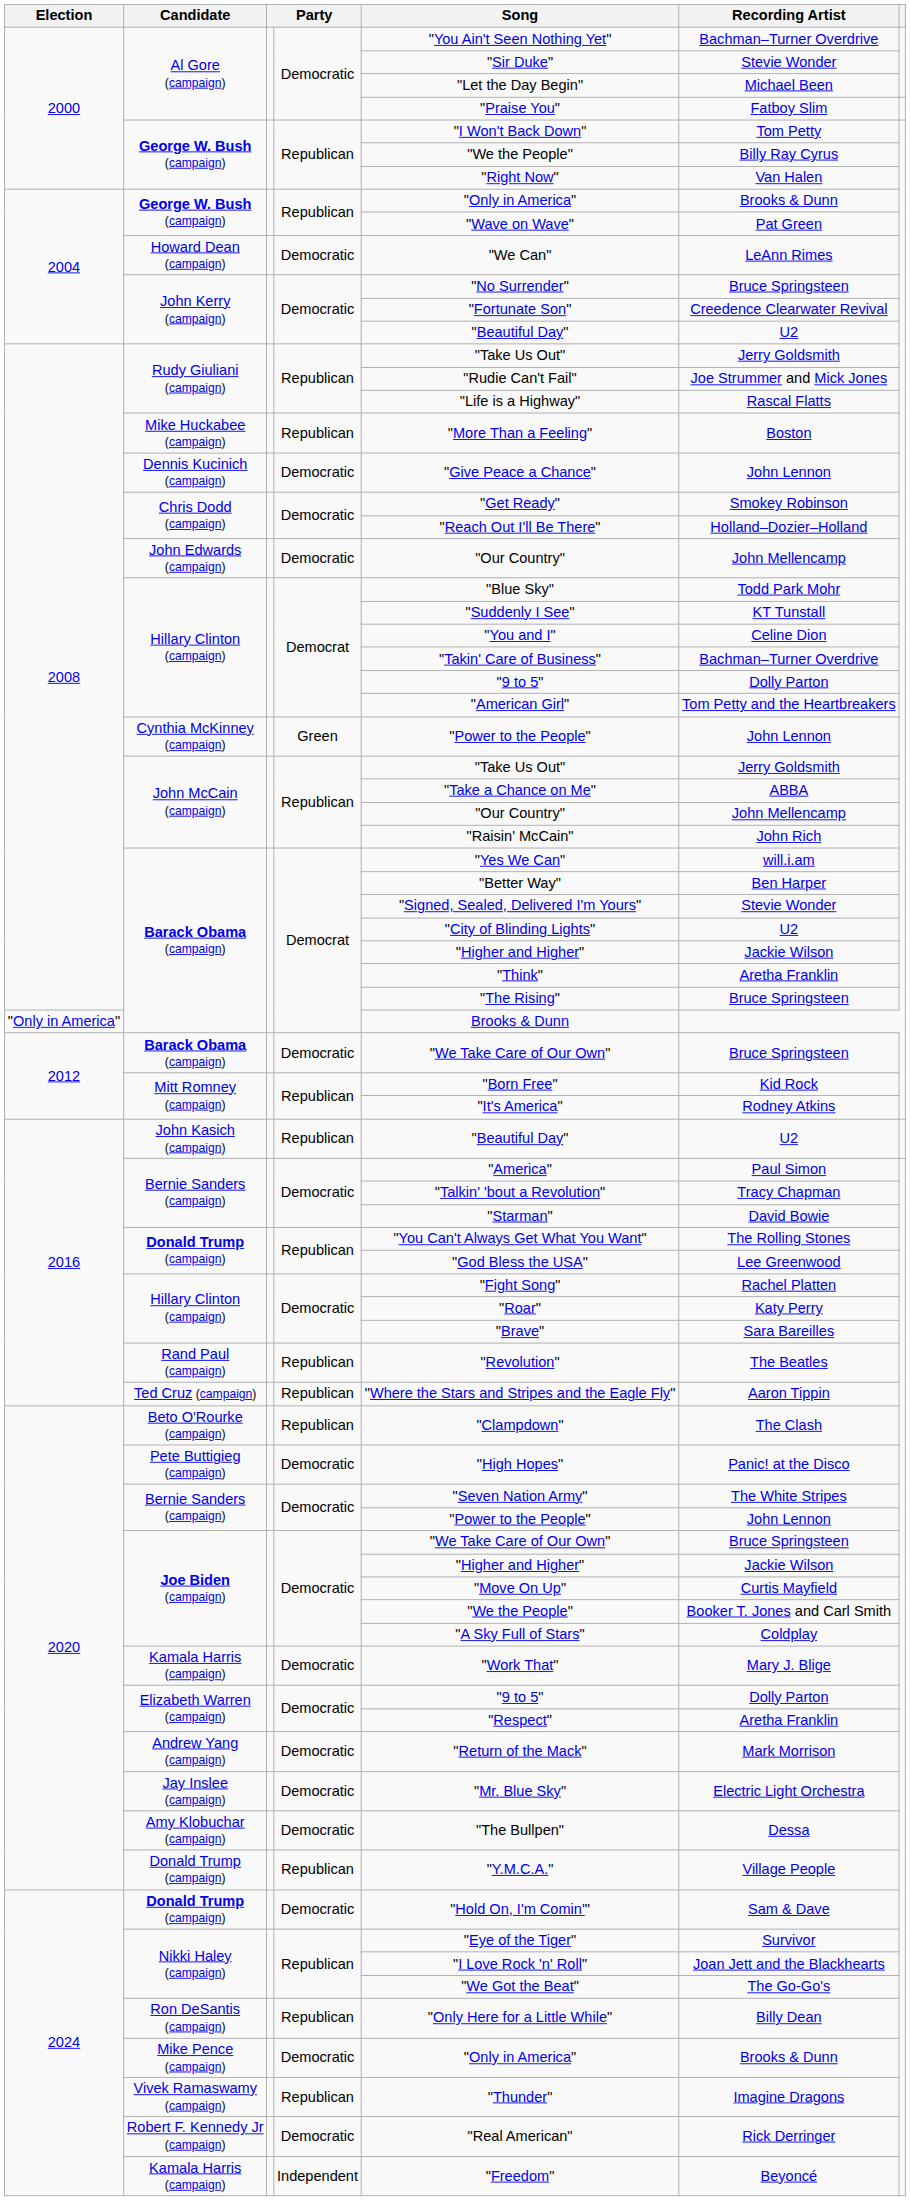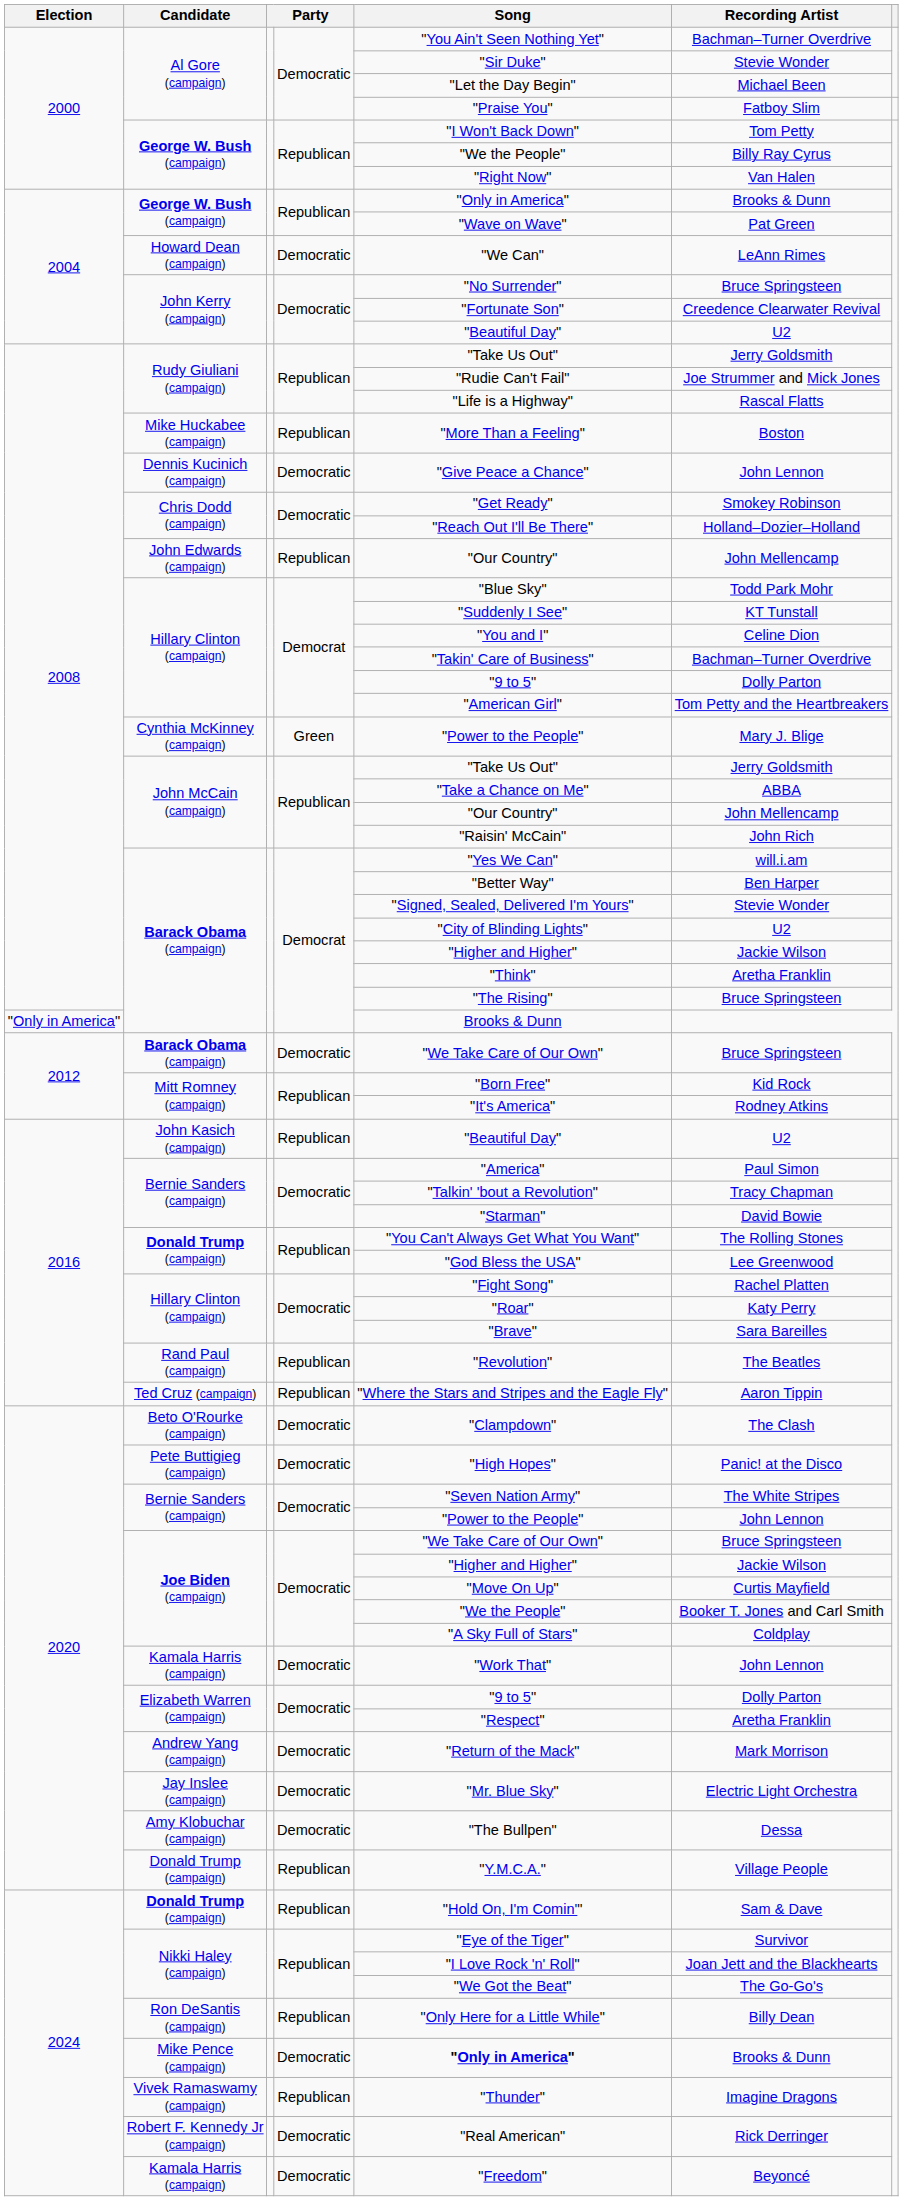(318, 558) Democratic -> (314, 558) Republican
(789, 736) John Lennon -> (782, 736) Mary J. Blige
(318, 1425) Republican -> (314, 1425) Democratic
(789, 1665) Mary J. Blige -> (782, 1665) John Lennon
(318, 1909) Democratic -> (314, 1909) Republican
(520, 2057) normal -> (513, 2057) bold
(318, 2176) Independent -> (314, 2176) Democratic
